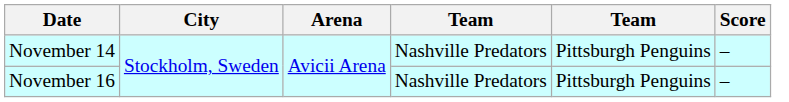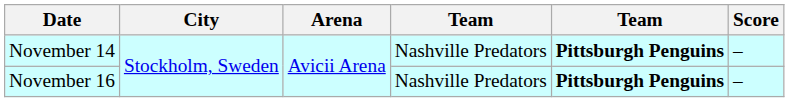(633, 50) normal -> (640, 50) bold
(633, 81) normal -> (640, 81) bold
